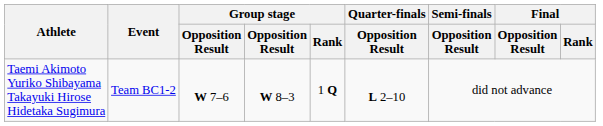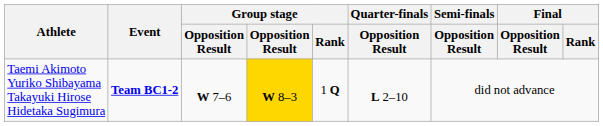(143, 90) normal -> (145, 90) bold
(277, 97) no background -> (280, 97) gold background
